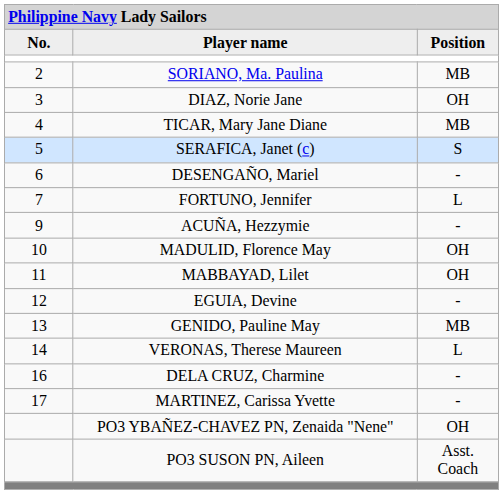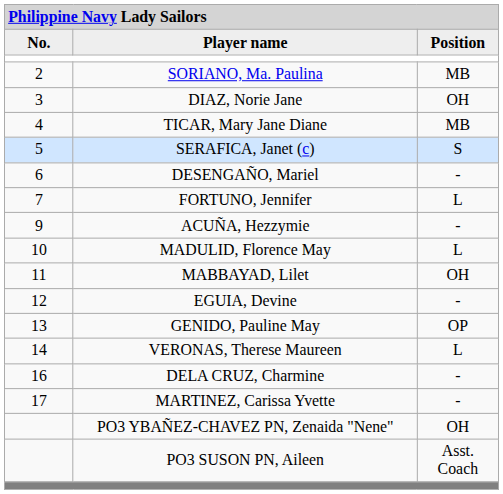(458, 250) OH -> (458, 250) L
(458, 325) MB -> (458, 325) OP
